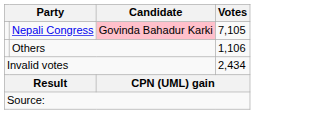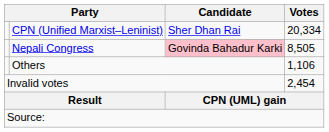+ row: (87, 30)
(232, 30) 7,105 -> (301, 48) 8,505
(232, 65) 2,434 -> (301, 83) 2,454
